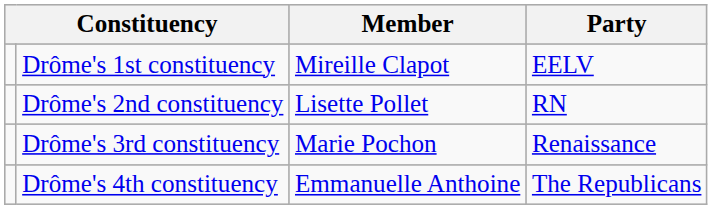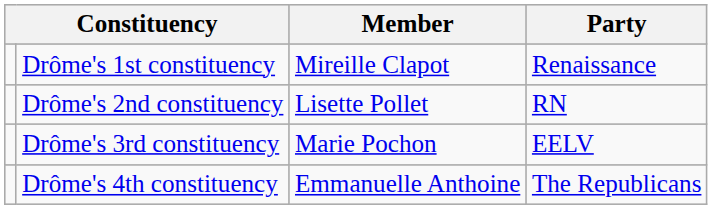(563, 64) EELV -> (594, 64) Renaissance
(594, 143) Renaissance -> (563, 143) EELV
